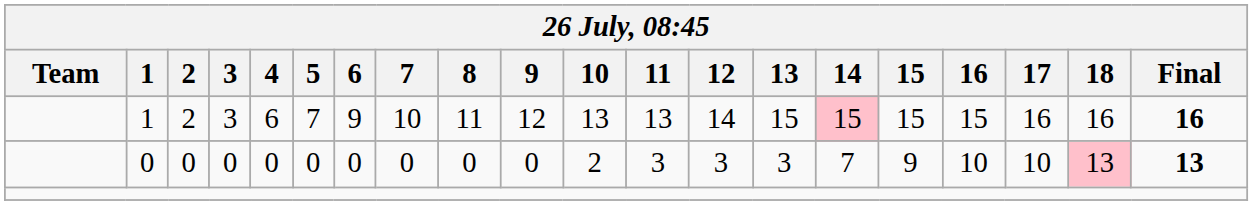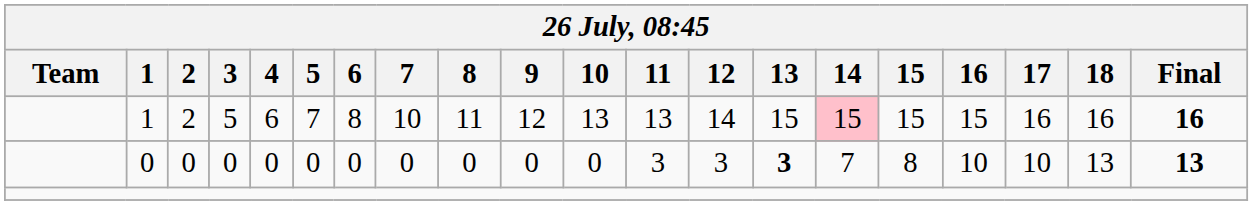(230, 118) 3 -> (230, 118) 5
(355, 118) 9 -> (355, 118) 8
(595, 163) 2 -> (595, 163) 0
(784, 163) normal -> (784, 163) bold
(910, 163) 9 -> (910, 163) 8
(1100, 163) pink background -> (1100, 163) no background
